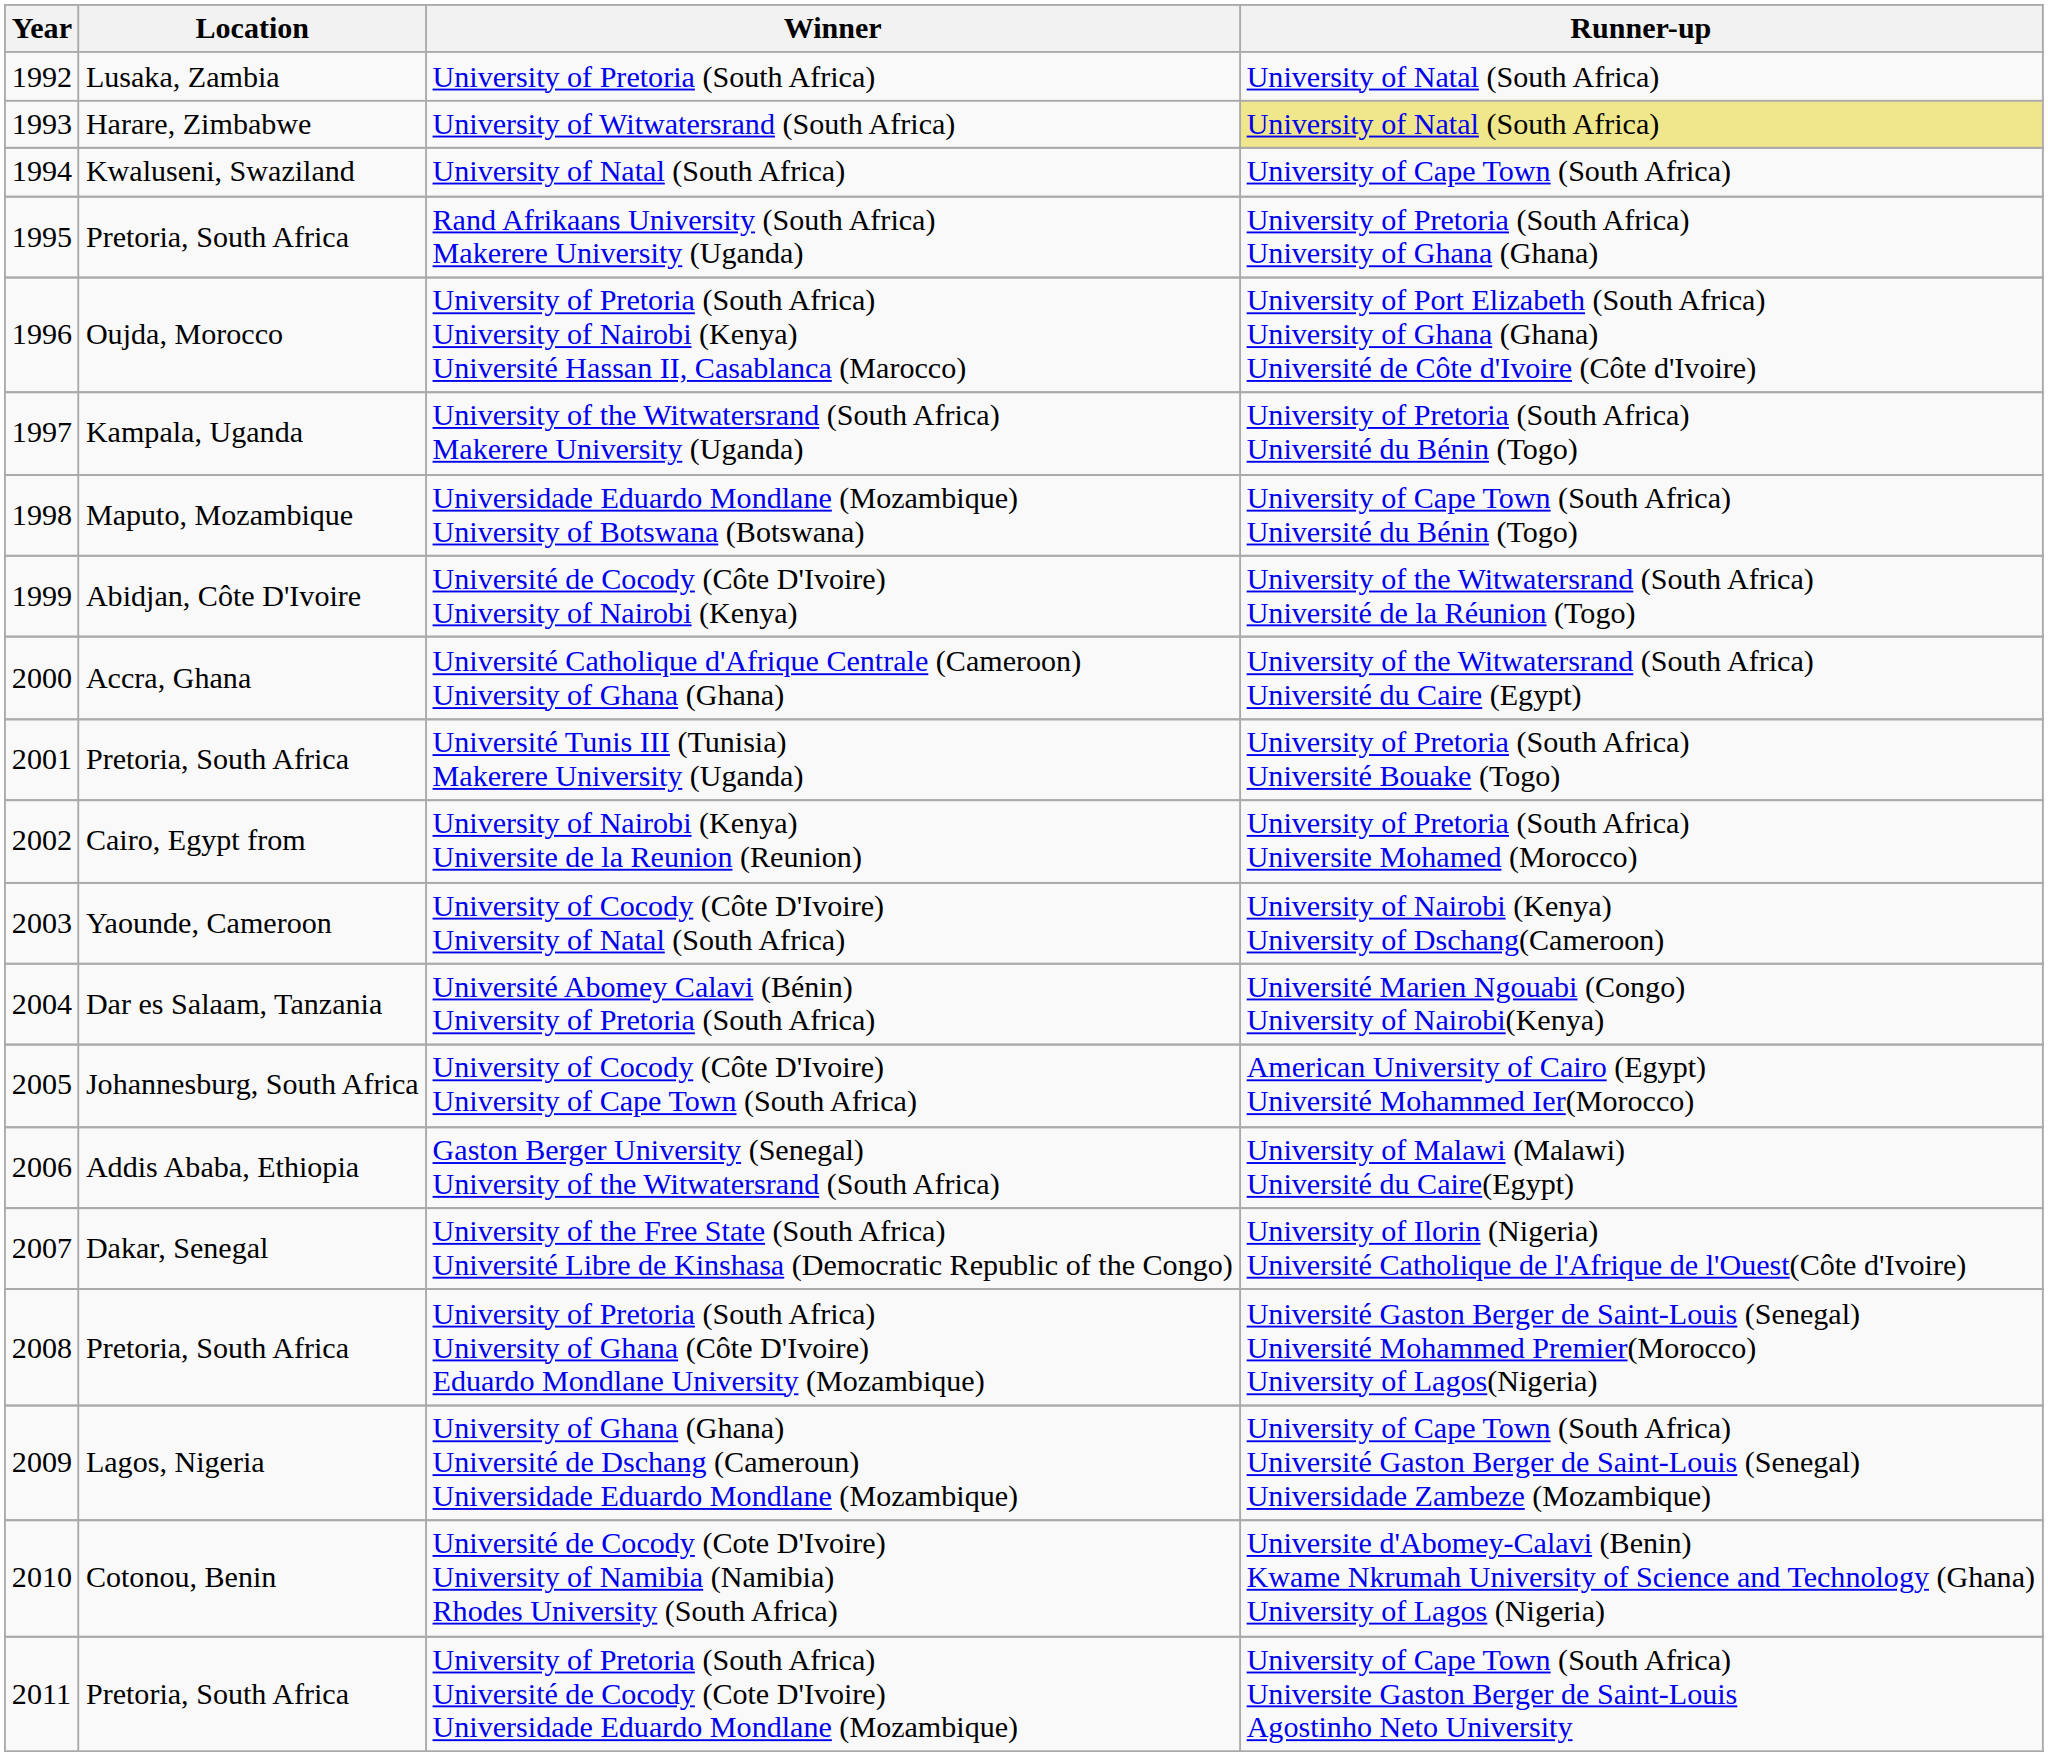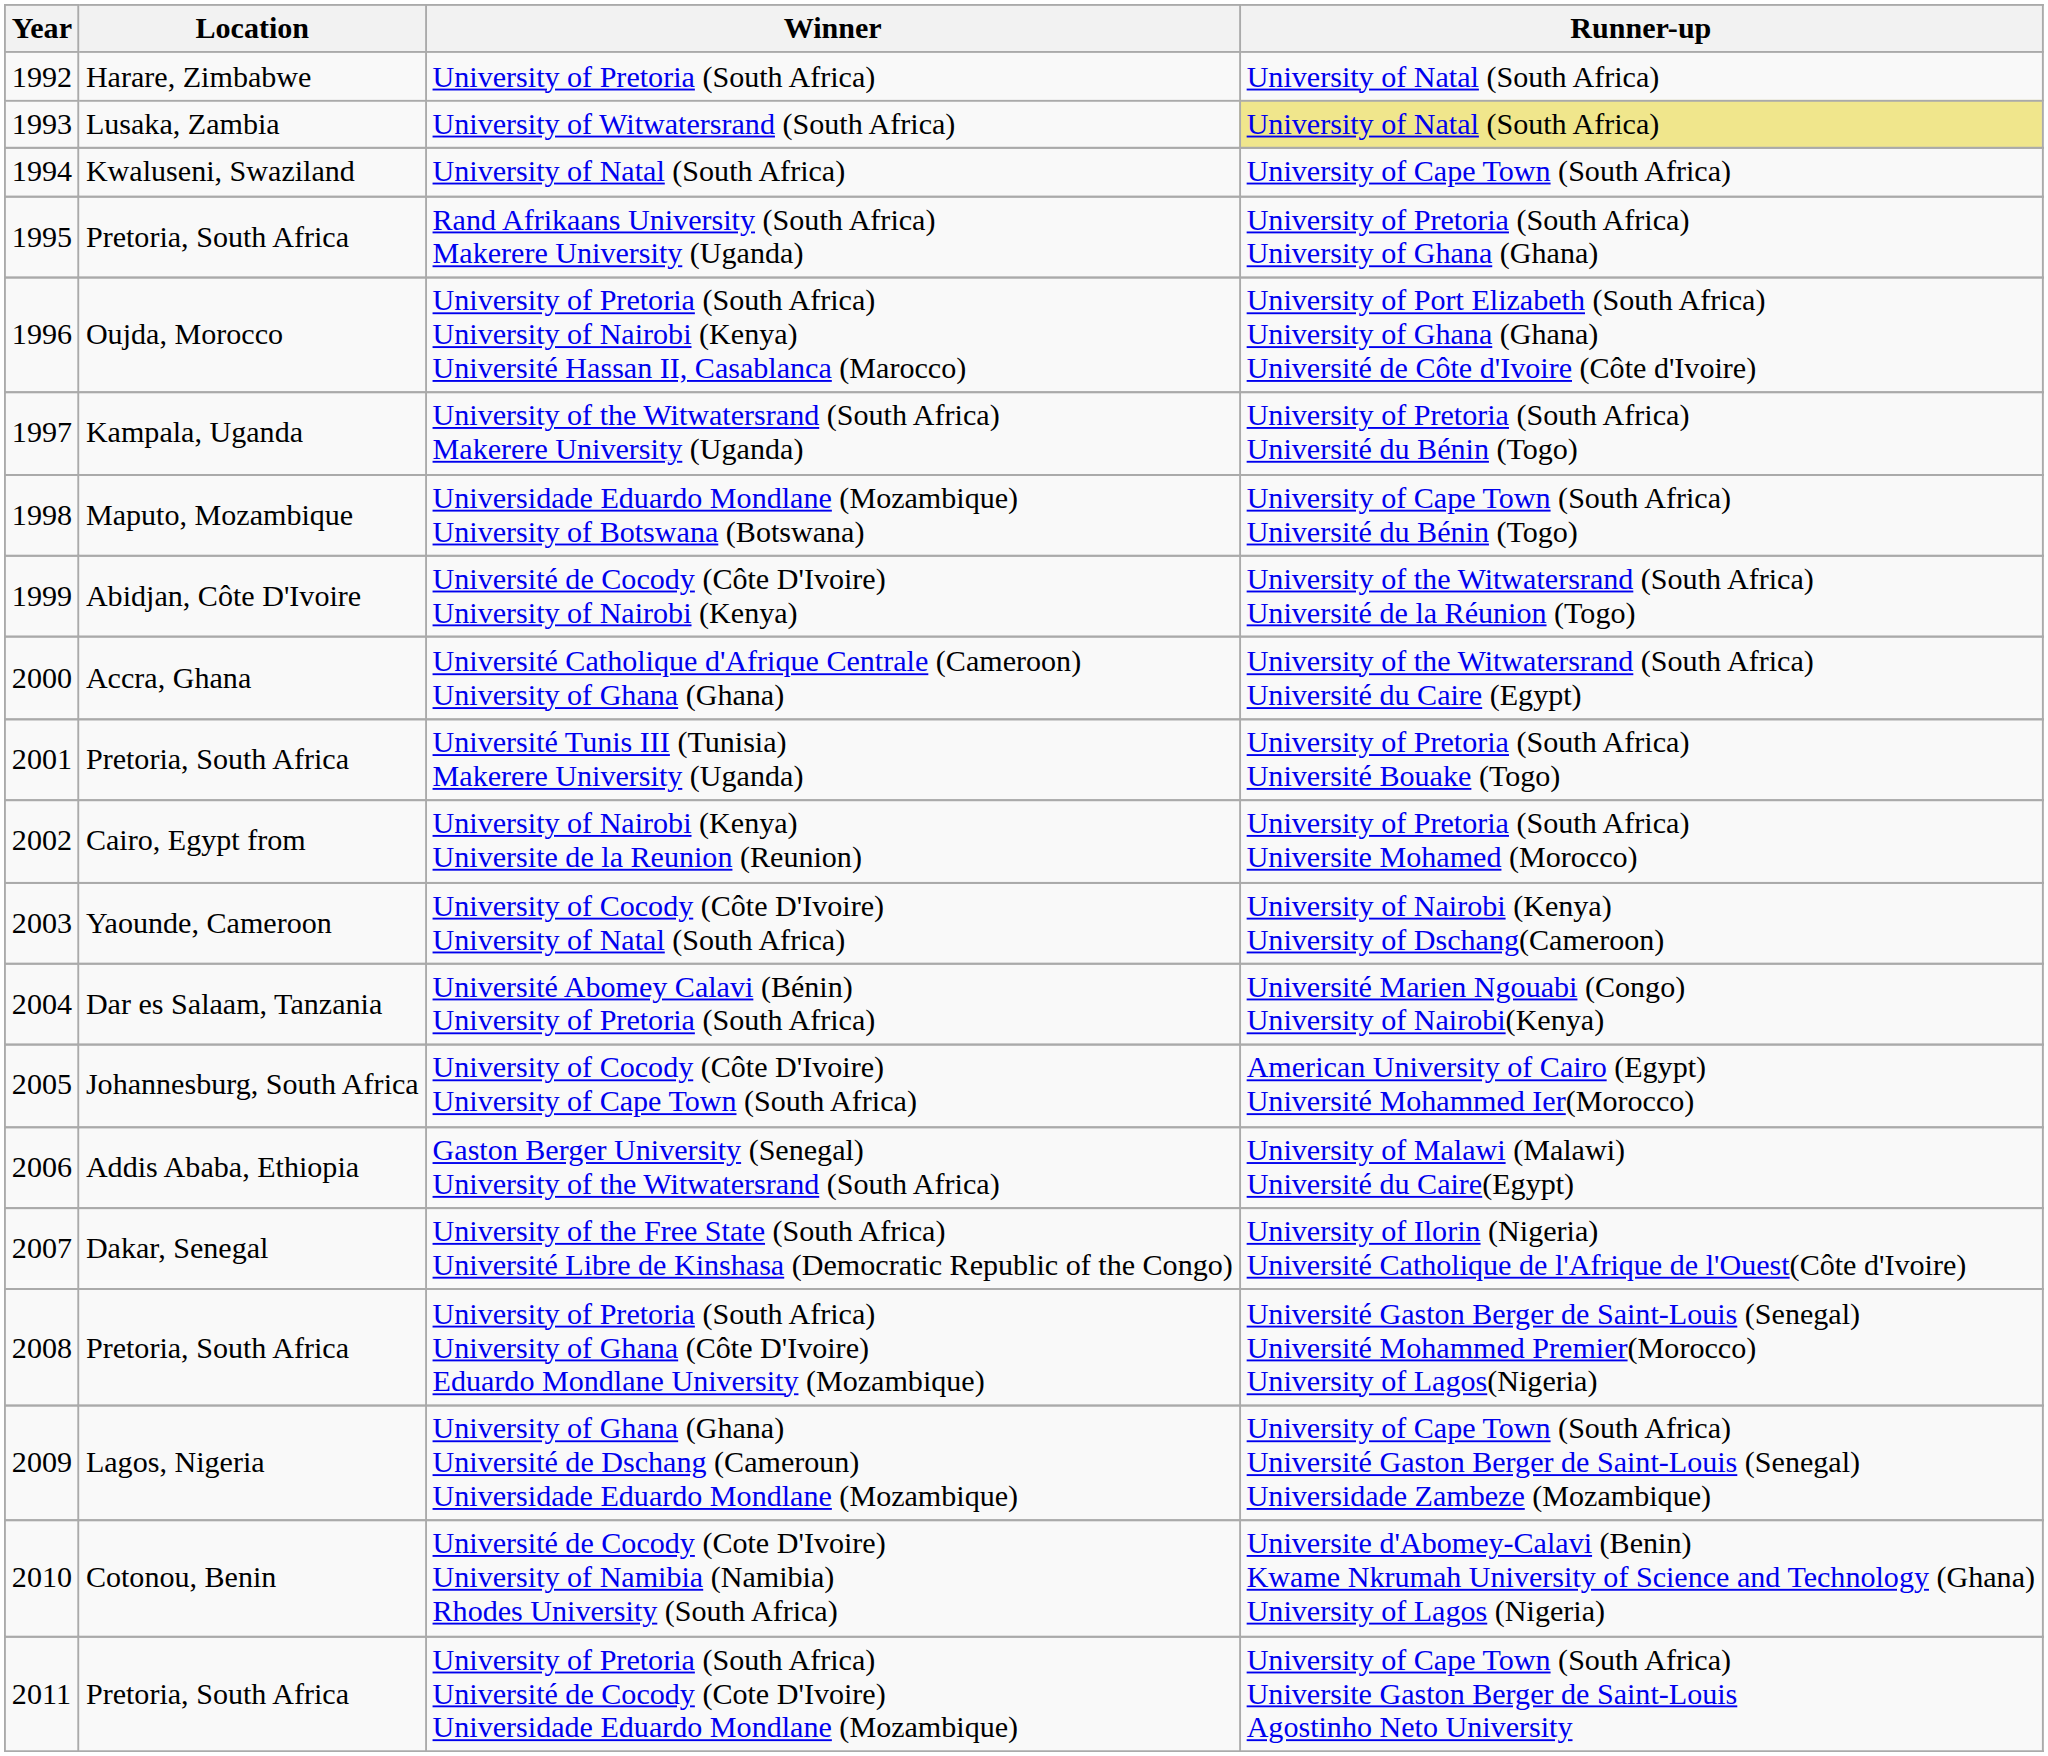(183, 76) Lusaka, Zambia -> (199, 76) Harare, Zimbabwe
(199, 123) Harare, Zimbabwe -> (183, 123) Lusaka, Zambia
